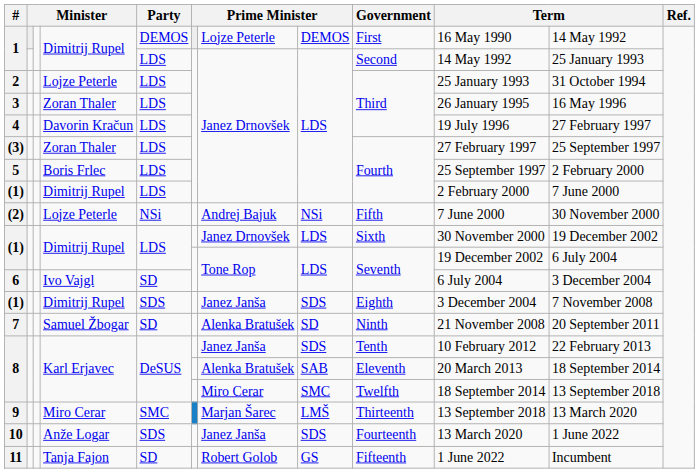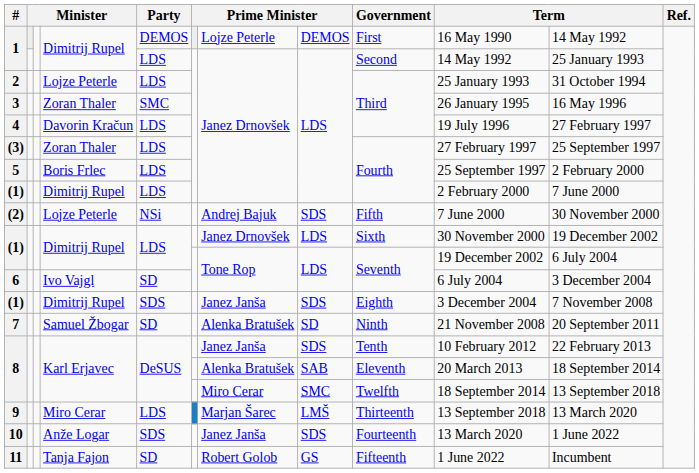(153, 103) LDS -> (154, 103) SMC
(312, 214) NSi -> (314, 214) SDS
(154, 412) SMC -> (153, 412) LDS
